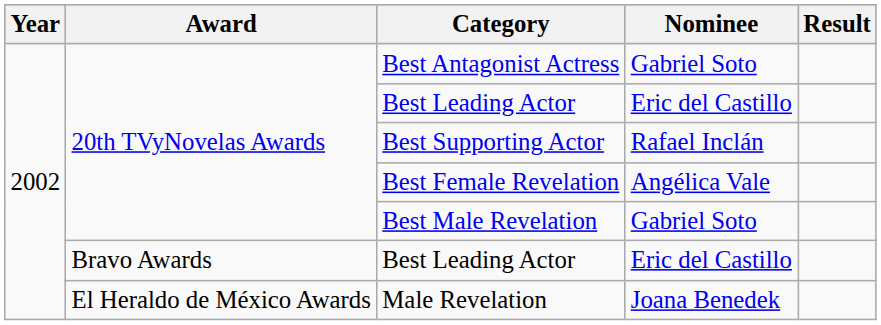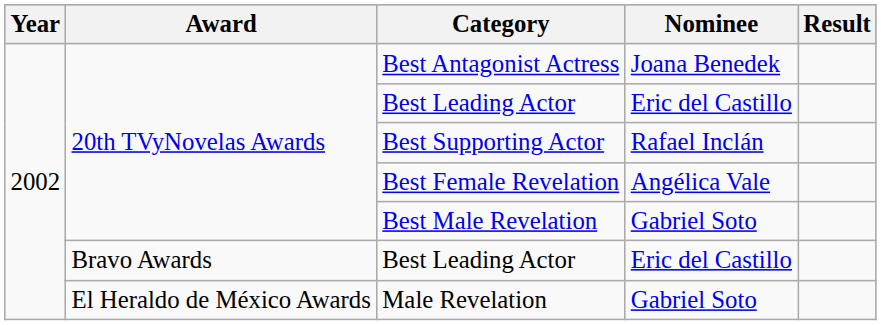(694, 63) Gabriel Soto -> (705, 63) Joana Benedek
(705, 299) Joana Benedek -> (694, 299) Gabriel Soto
